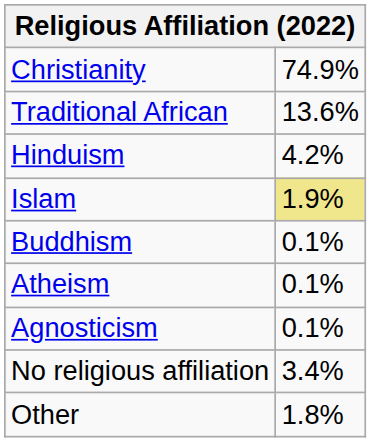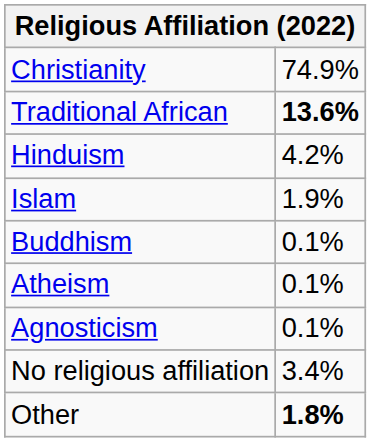(320, 112) normal -> (320, 112) bold
(313, 198) khaki background -> (313, 198) no background
(313, 414) normal -> (313, 414) bold
